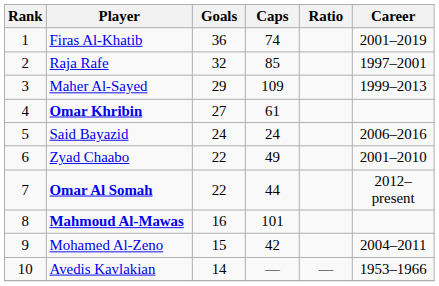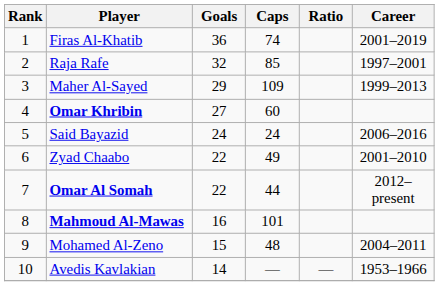(272, 110) 61 -> (272, 110) 60
(272, 245) 42 -> (272, 245) 48
